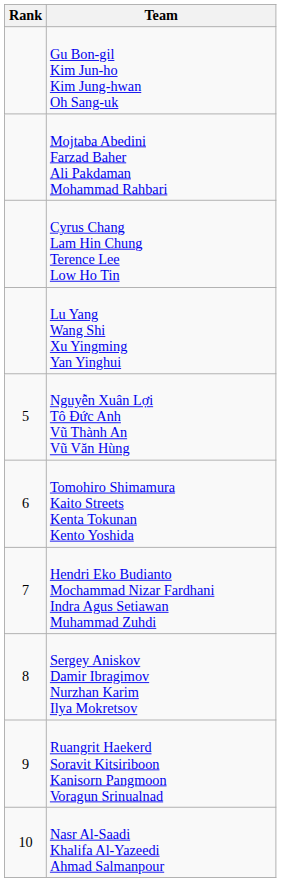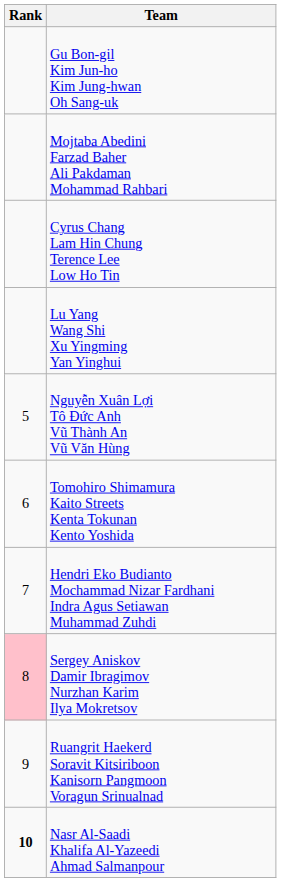(26, 677) no background -> (26, 677) pink background
(26, 842) normal -> (26, 842) bold
